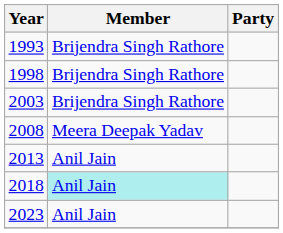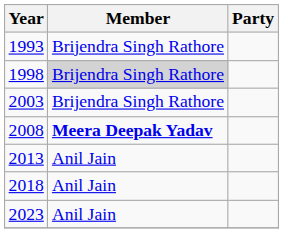(138, 74) no background -> (138, 74) lightgrey background
(127, 130) normal -> (132, 130) bold
(84, 185) paleturquoise background -> (84, 185) no background
